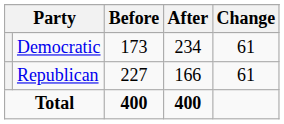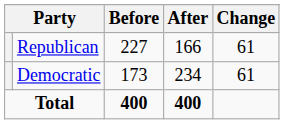rows swapped: (59, 47) <-> (58, 75)
